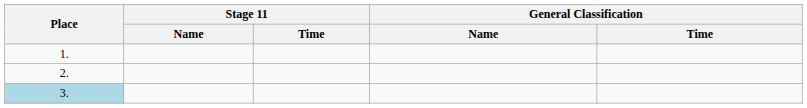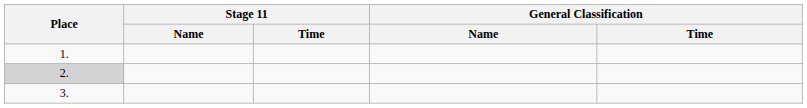(64, 73) no background -> (64, 73) lightgrey background
(64, 93) lightblue background -> (64, 93) no background
